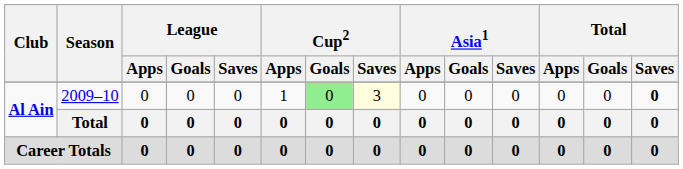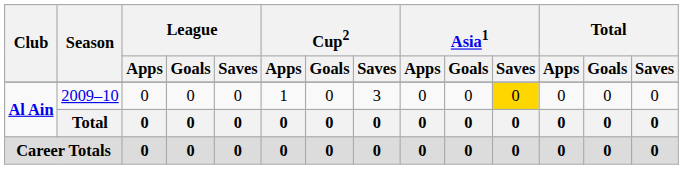(329, 96) lightgreen background -> (329, 96) no background
(377, 96) lightyellow background -> (377, 96) no background
(516, 96) no background -> (516, 96) gold background
(655, 96) bold -> (655, 96) normal
